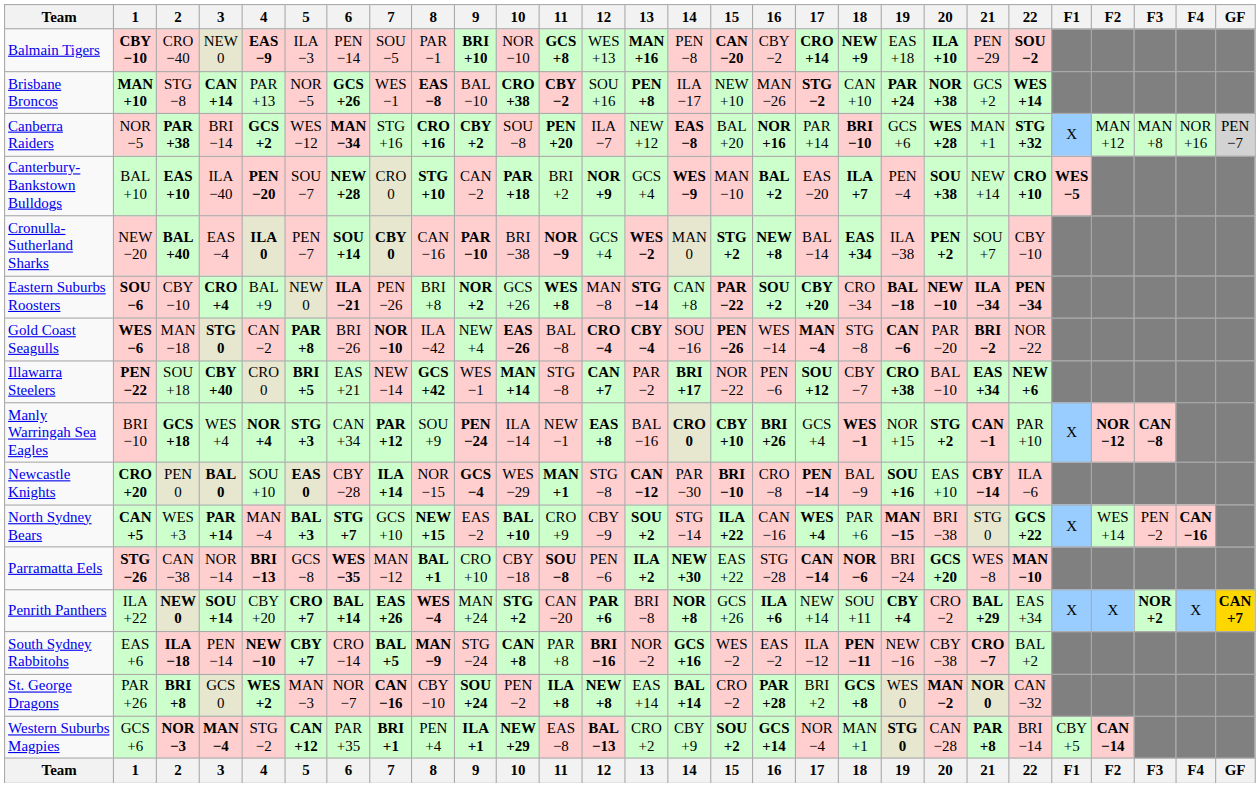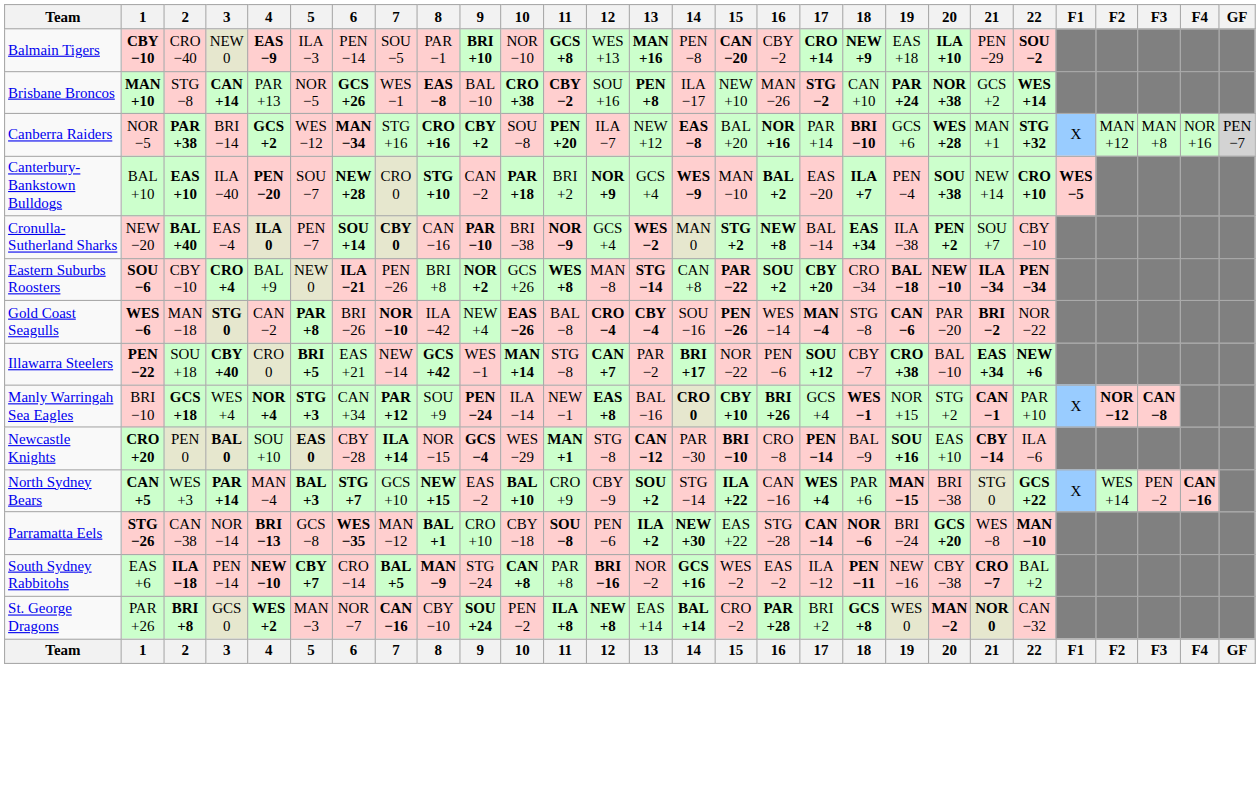(945, 432) bold -> (949, 405) normal
- row: (57, 610)
- row: (59, 736)
